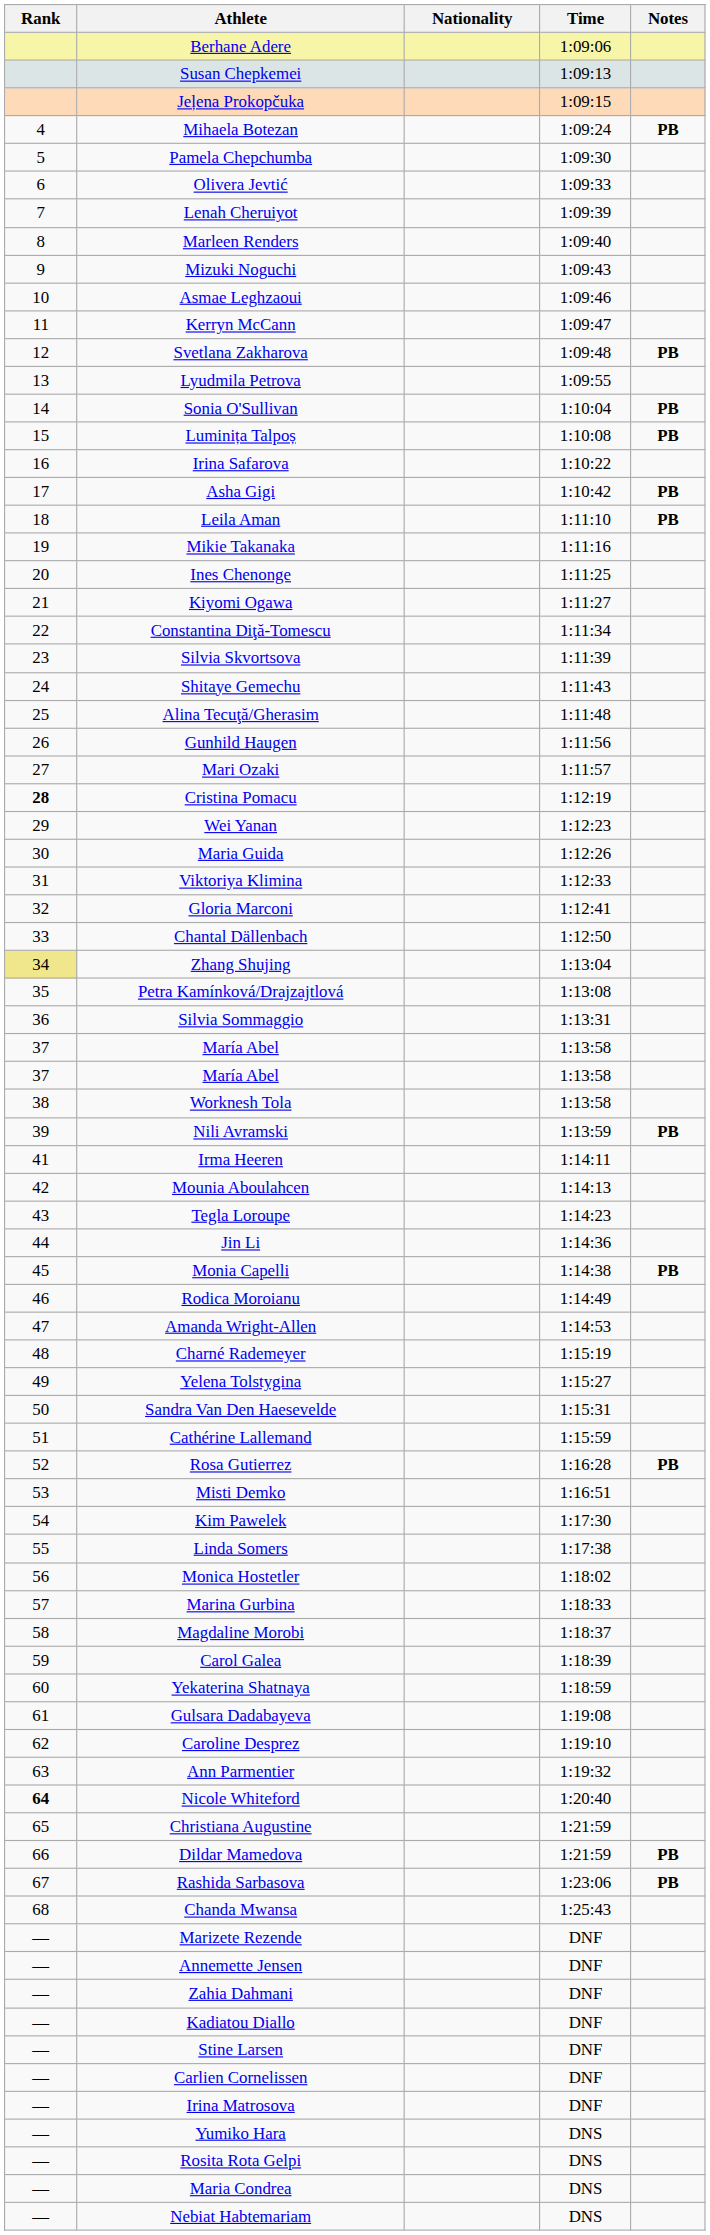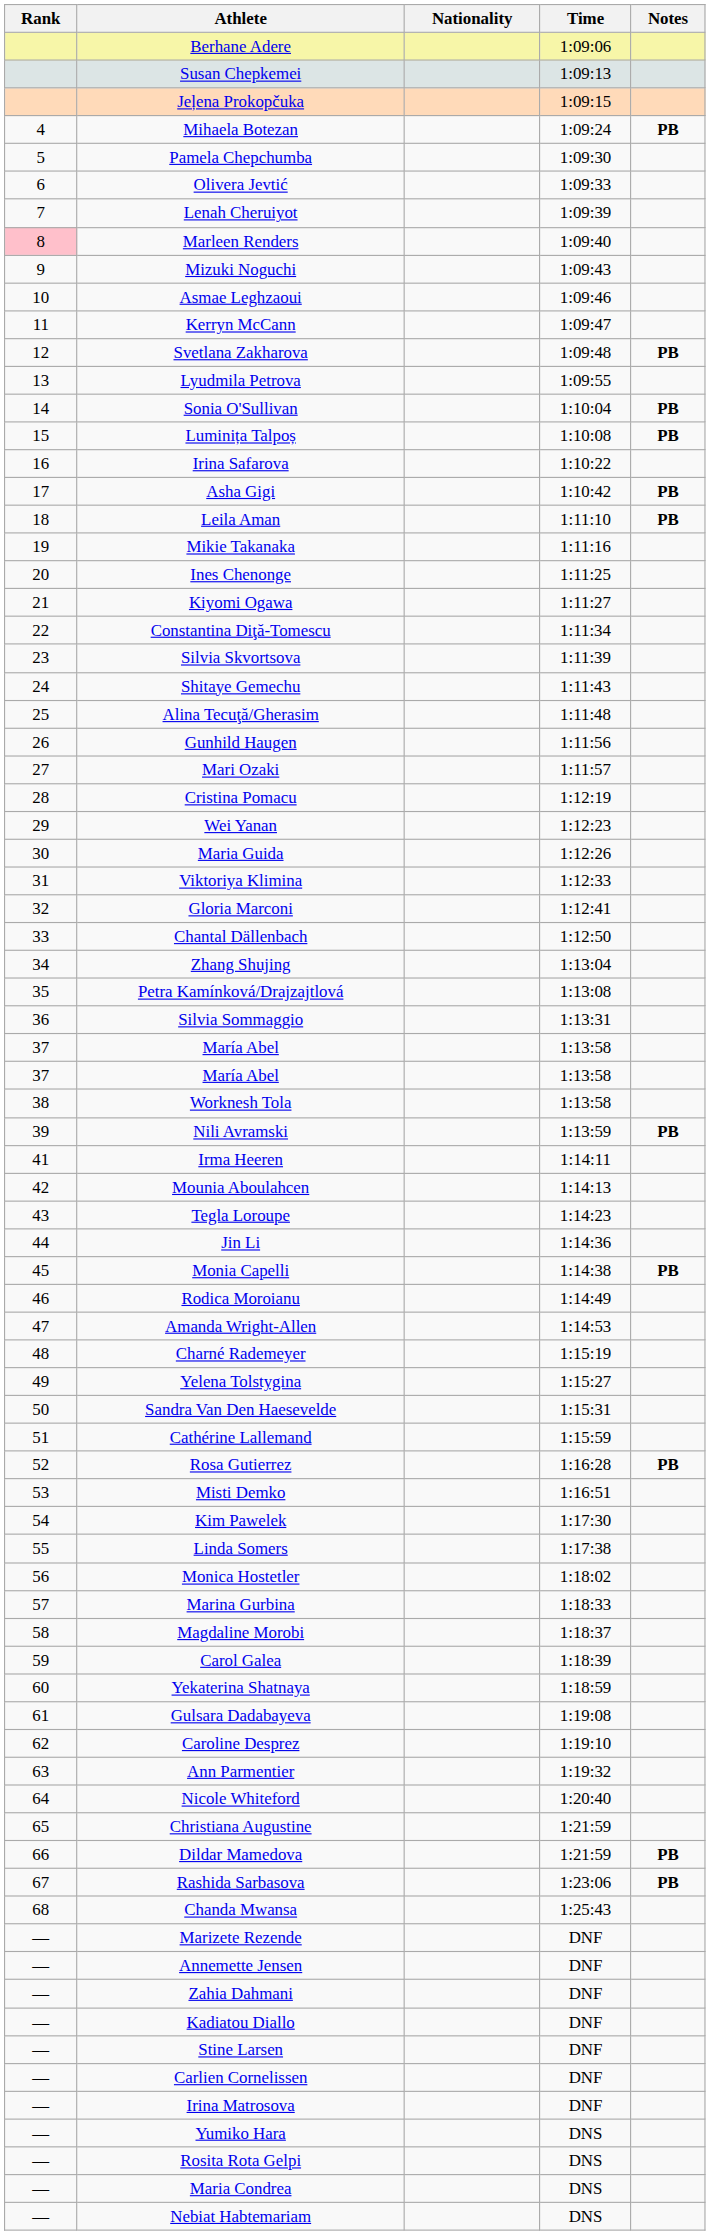(41, 241) no background -> (41, 241) pink background
(41, 797) bold -> (41, 797) normal
(41, 964) khaki background -> (41, 964) no background
(41, 1799) bold -> (41, 1799) normal
